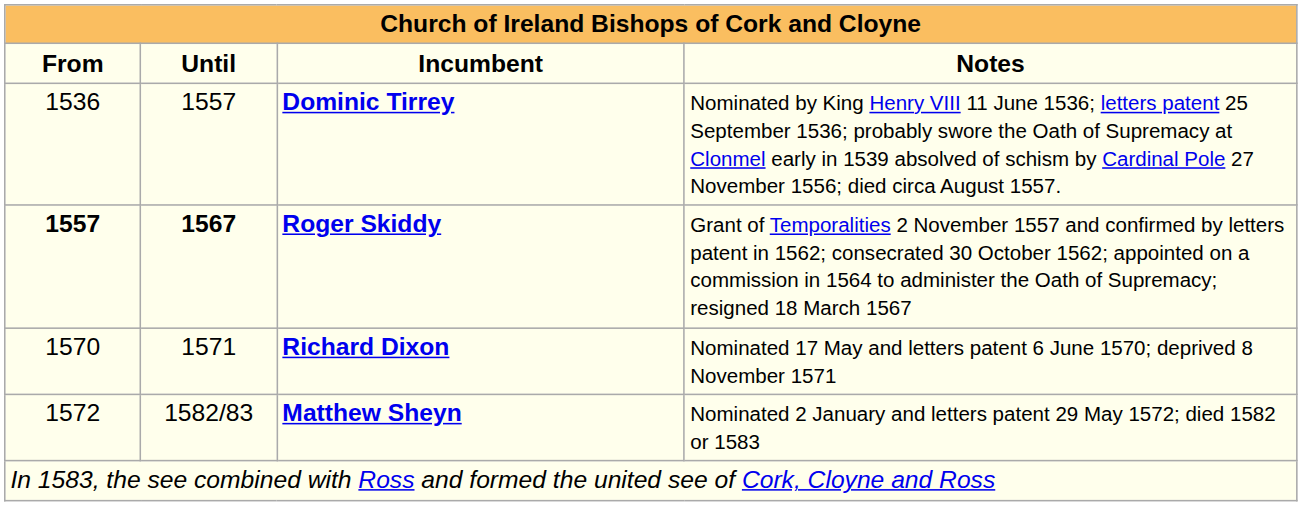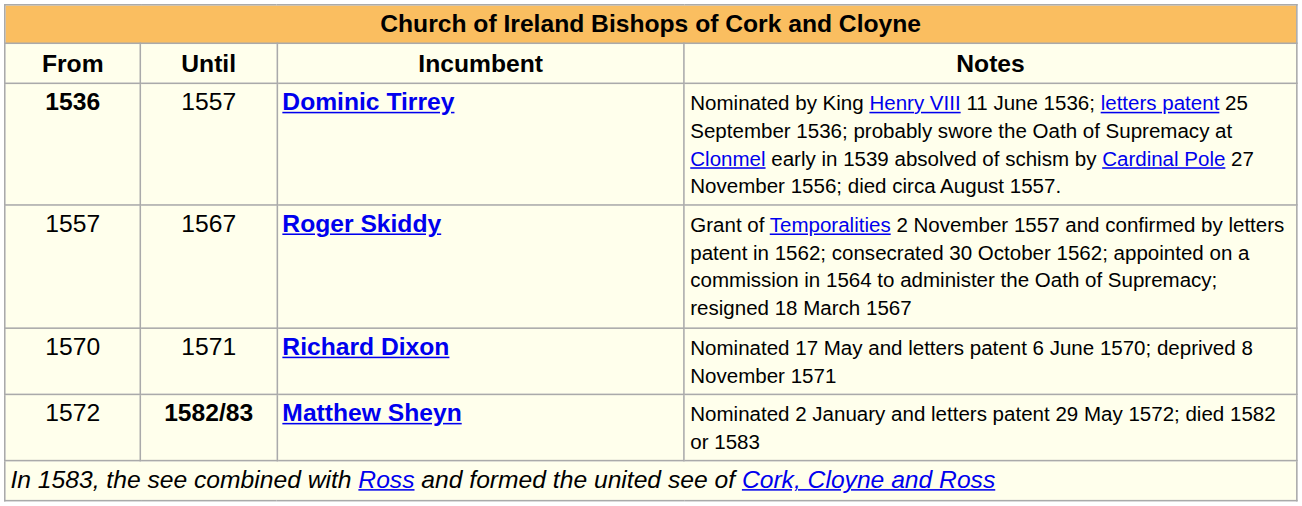(73, 102) normal -> (73, 102) bold
(73, 224) bold -> (73, 224) normal
(209, 224) bold -> (209, 224) normal
(209, 413) normal -> (209, 413) bold
